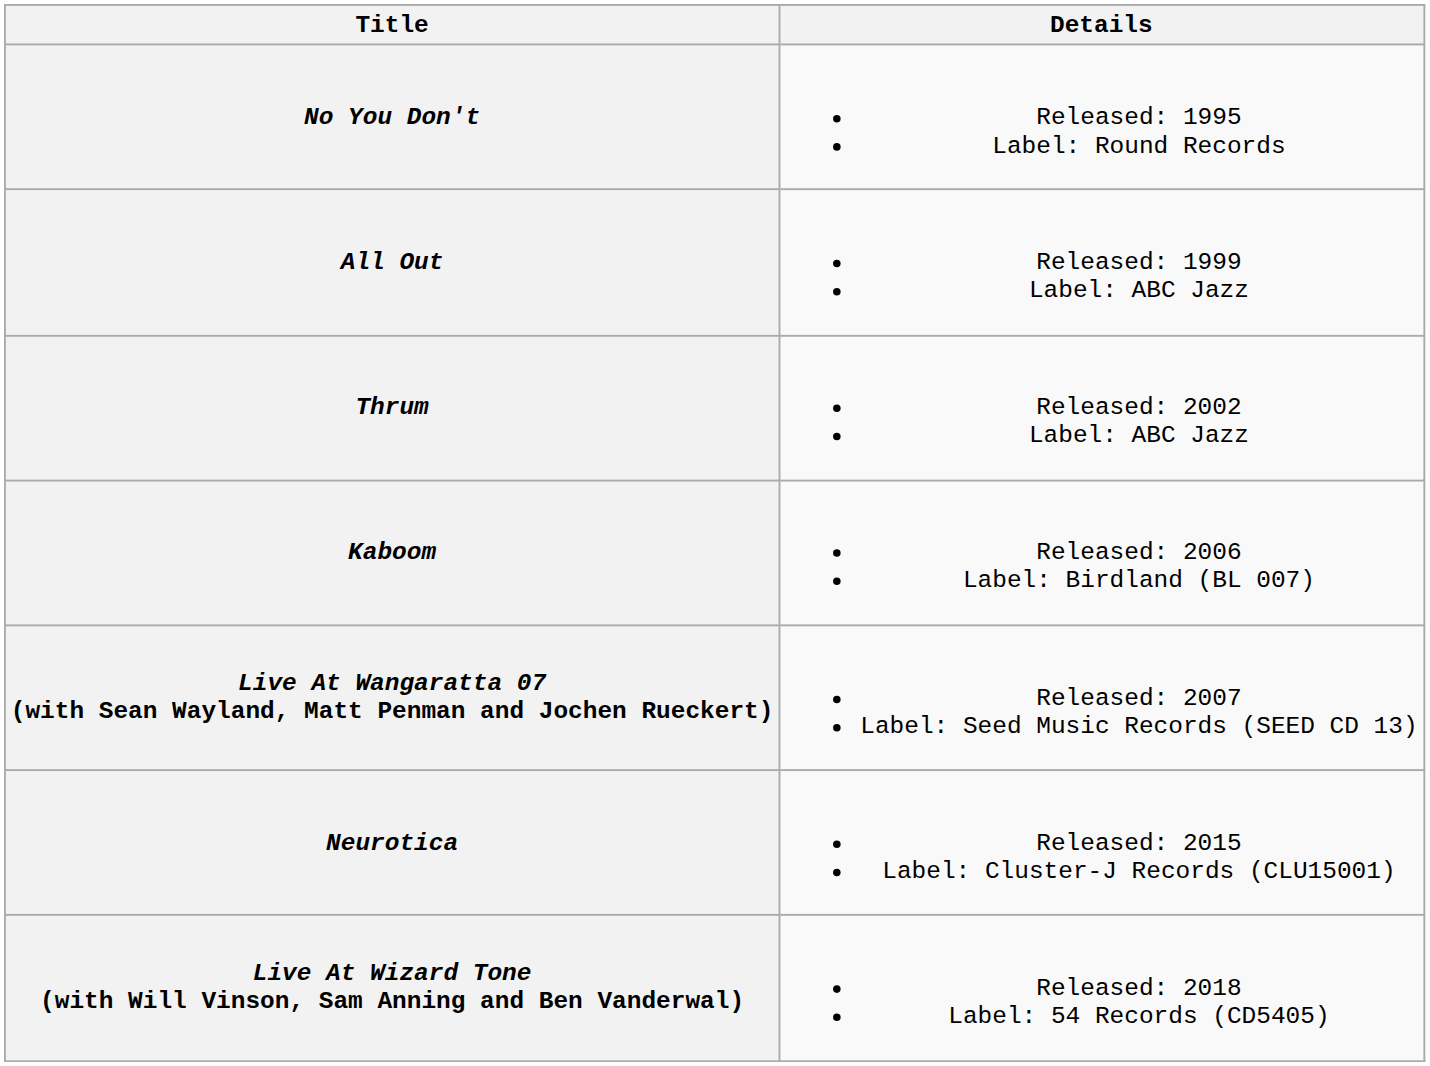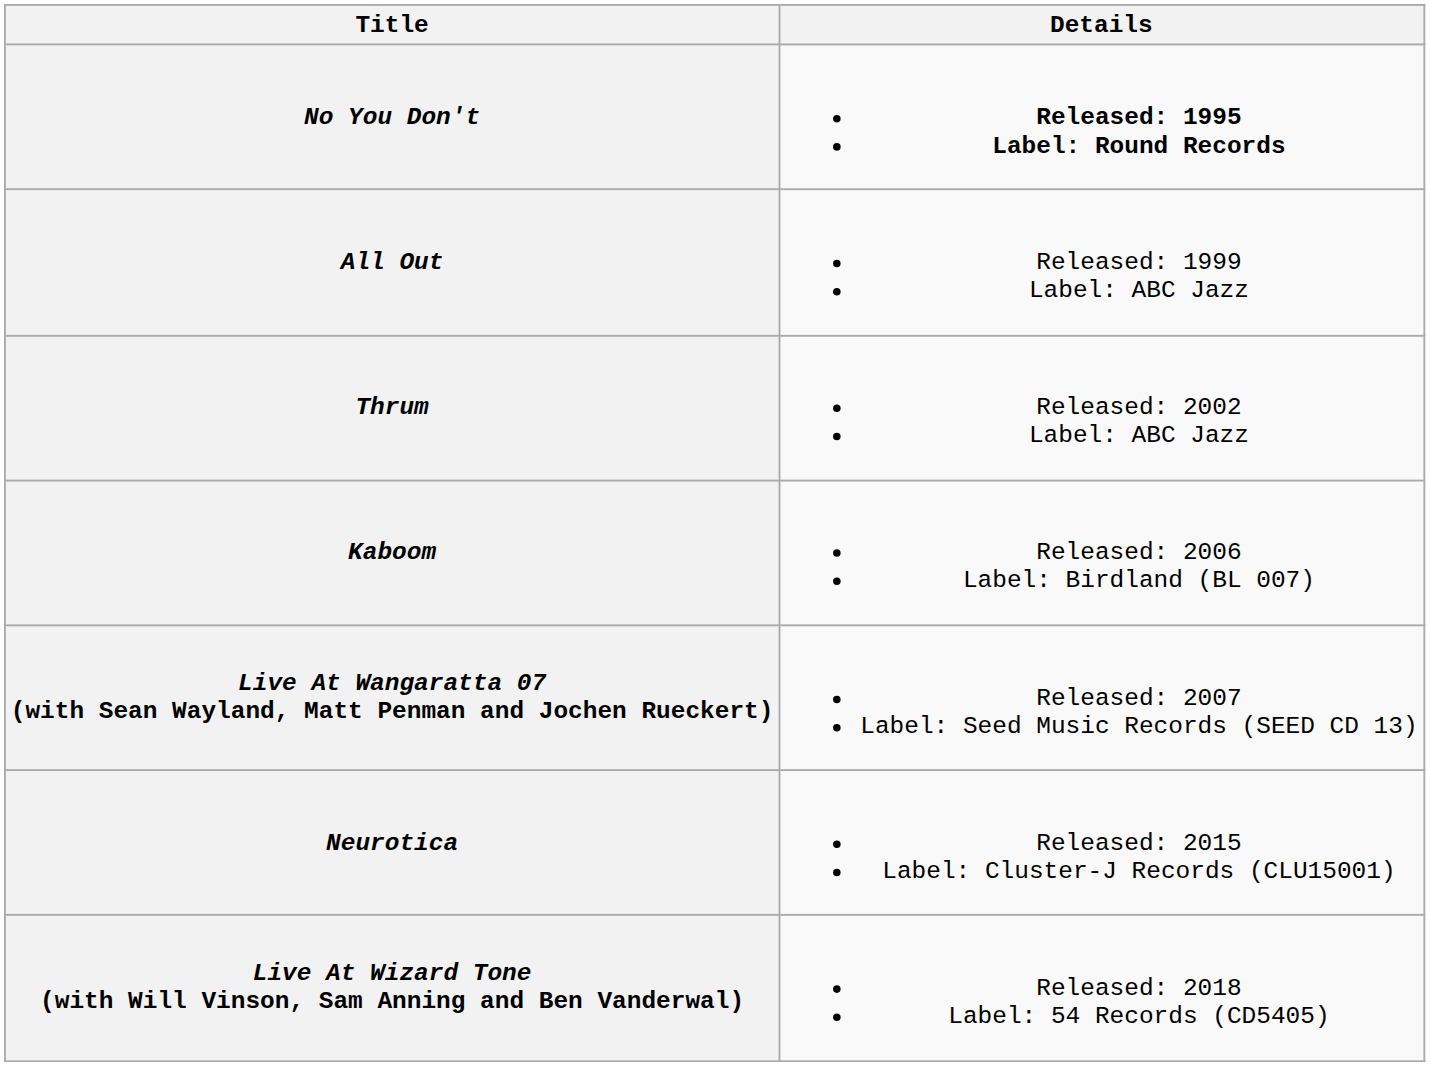(1101, 131) normal -> (1101, 131) bold
